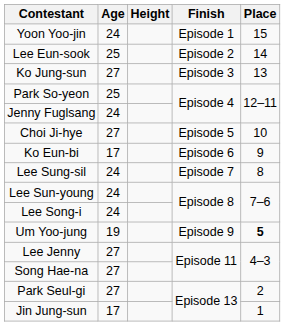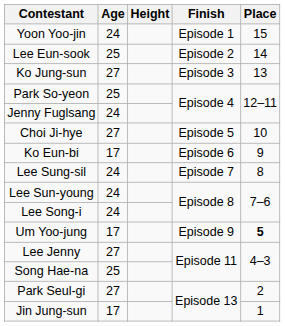(113, 232) 19 -> (113, 232) 17
(113, 271) 27 -> (113, 271) 25
